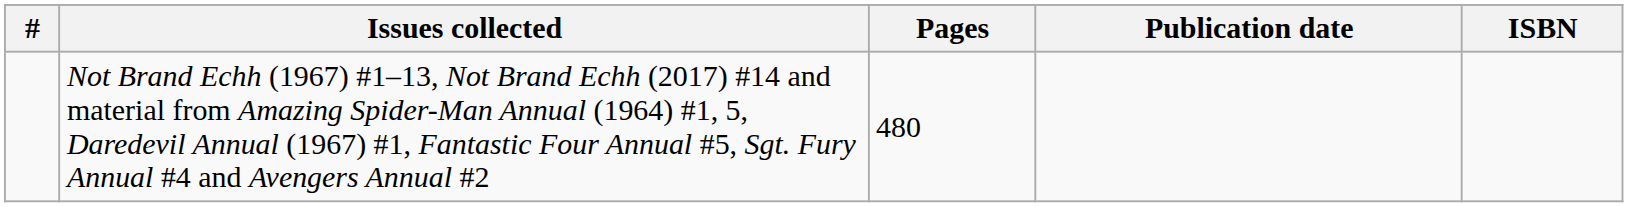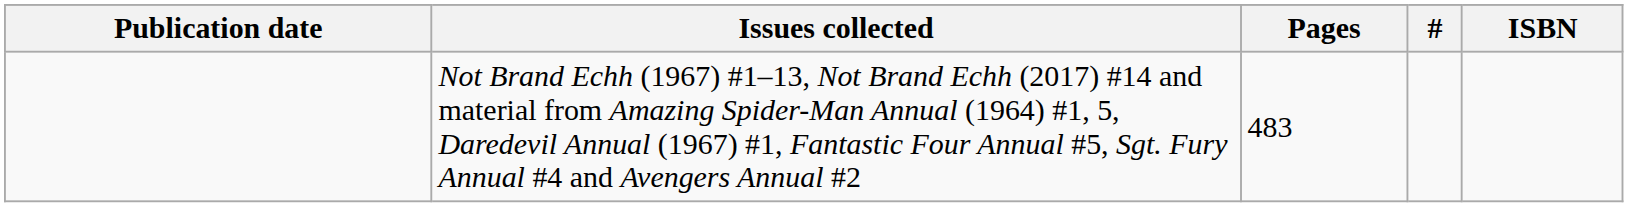columns swapped: (32, 28) <-> (1249, 28)
(898, 126) 480 -> (1270, 126) 483
